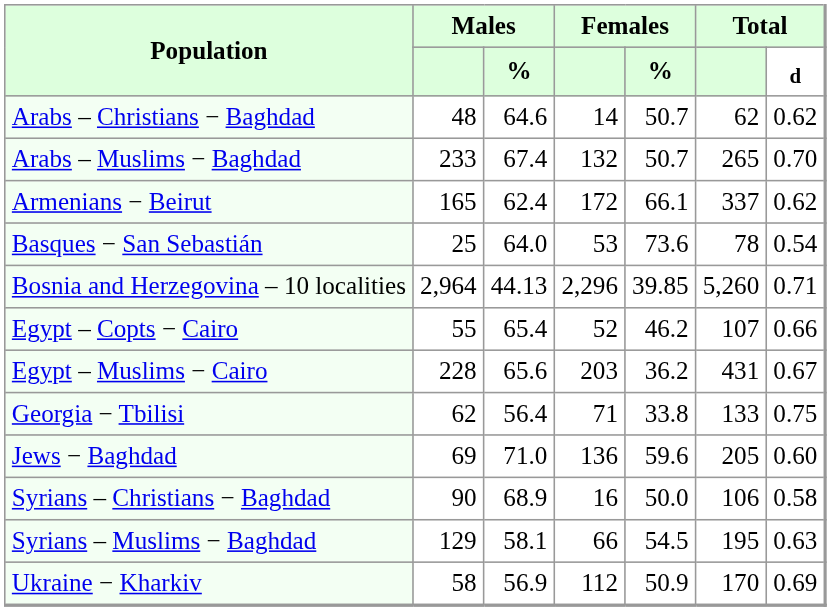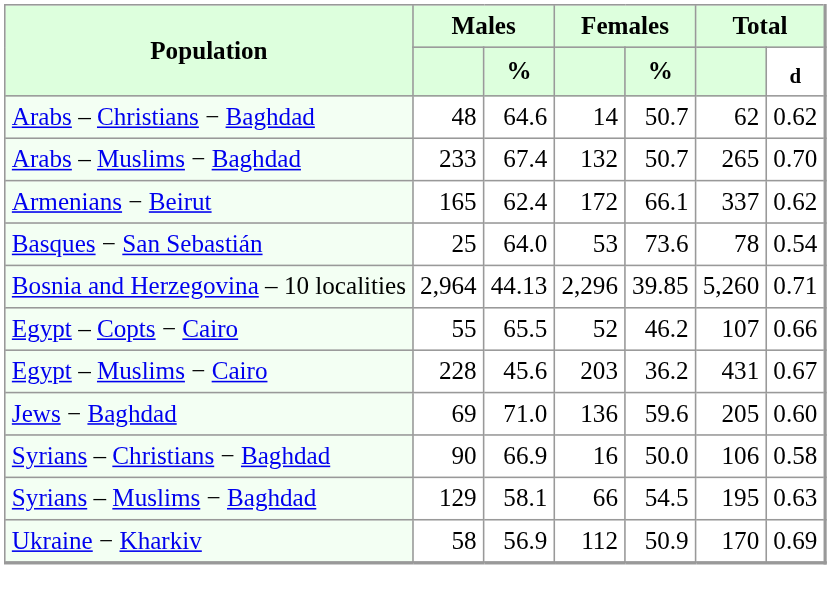(525, 328) 65.4 -> (525, 328) 65.5
(525, 371) 65.6 -> (525, 371) 45.6
- row: (98, 413)
(525, 498) 68.9 -> (525, 456) 66.9
